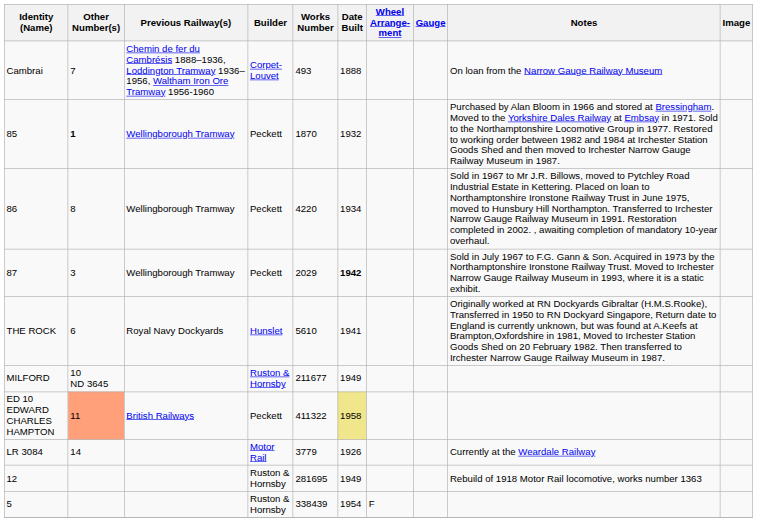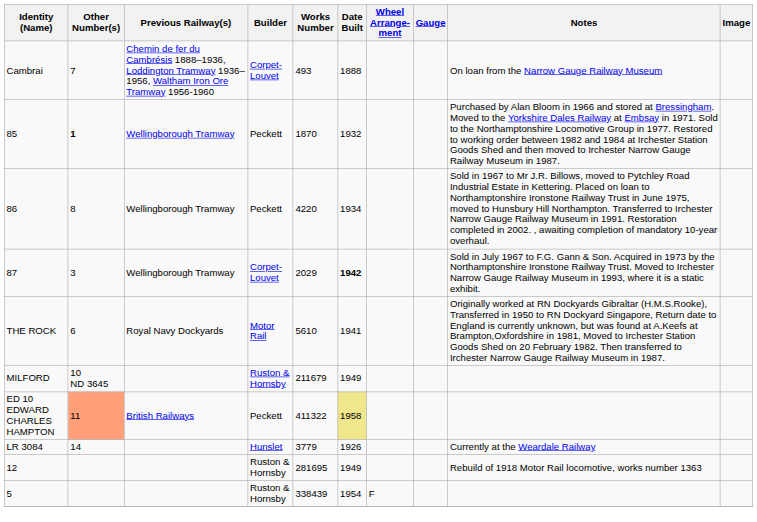(266, 272) Peckett -> (266, 272) Corpet-Louvet
(266, 331) Hunslet -> (262, 331) Motor Rail
(311, 378) 211677 -> (311, 378) 211679
(262, 452) Motor Rail -> (266, 447) Hunslet
